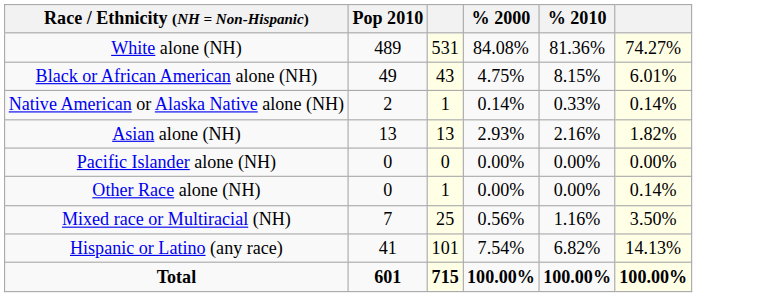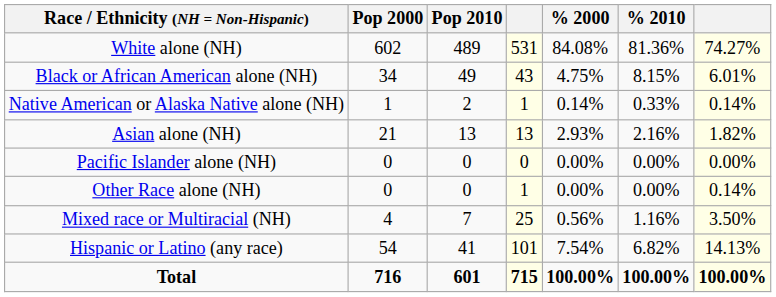+ column: (388, 18)
